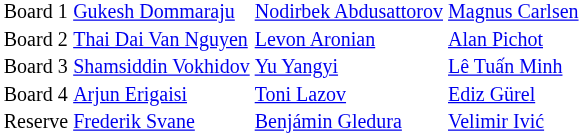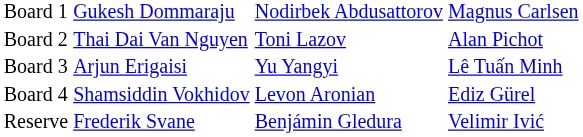(315, 39) Levon Aronian -> (300, 39) Toni Lazov
(161, 66) Shamsiddin Vokhidov -> (130, 66) Arjun Erigaisi
(130, 94) Arjun Erigaisi -> (161, 94) Shamsiddin Vokhidov
(300, 94) Toni Lazov -> (315, 94) Levon Aronian
